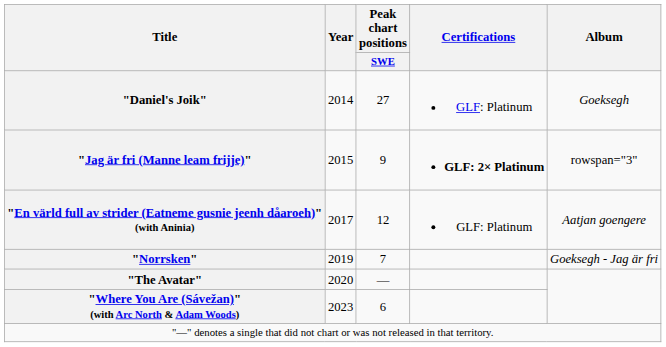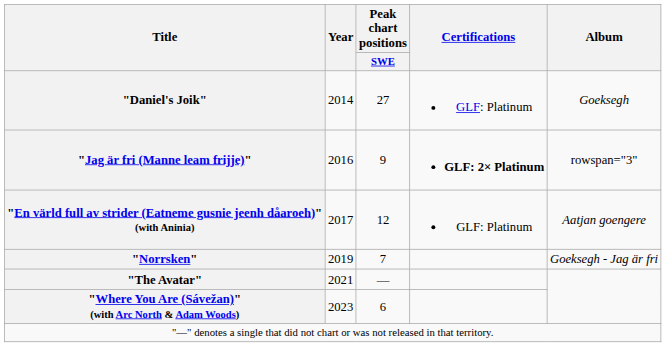(341, 160) 2015 -> (341, 160) 2016
(341, 279) 2020 -> (341, 279) 2021
